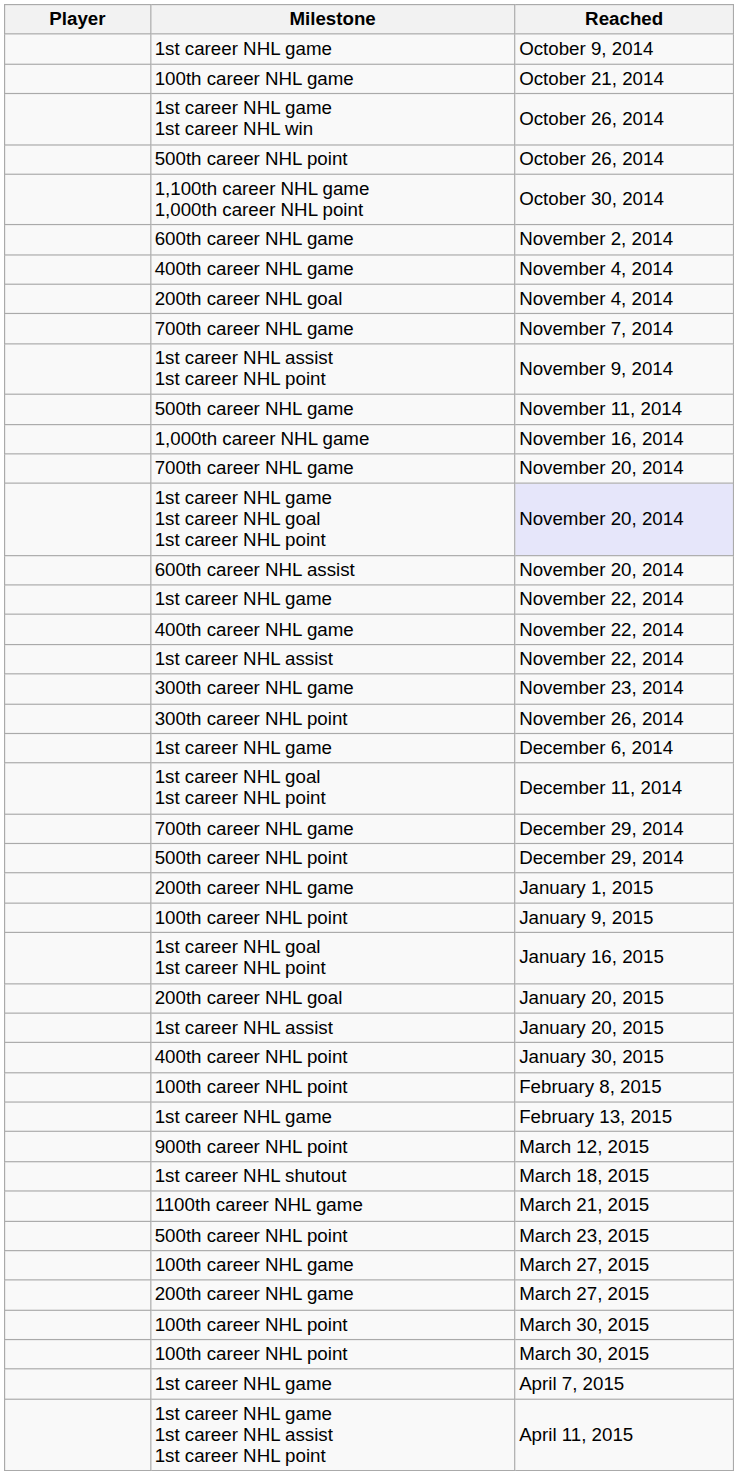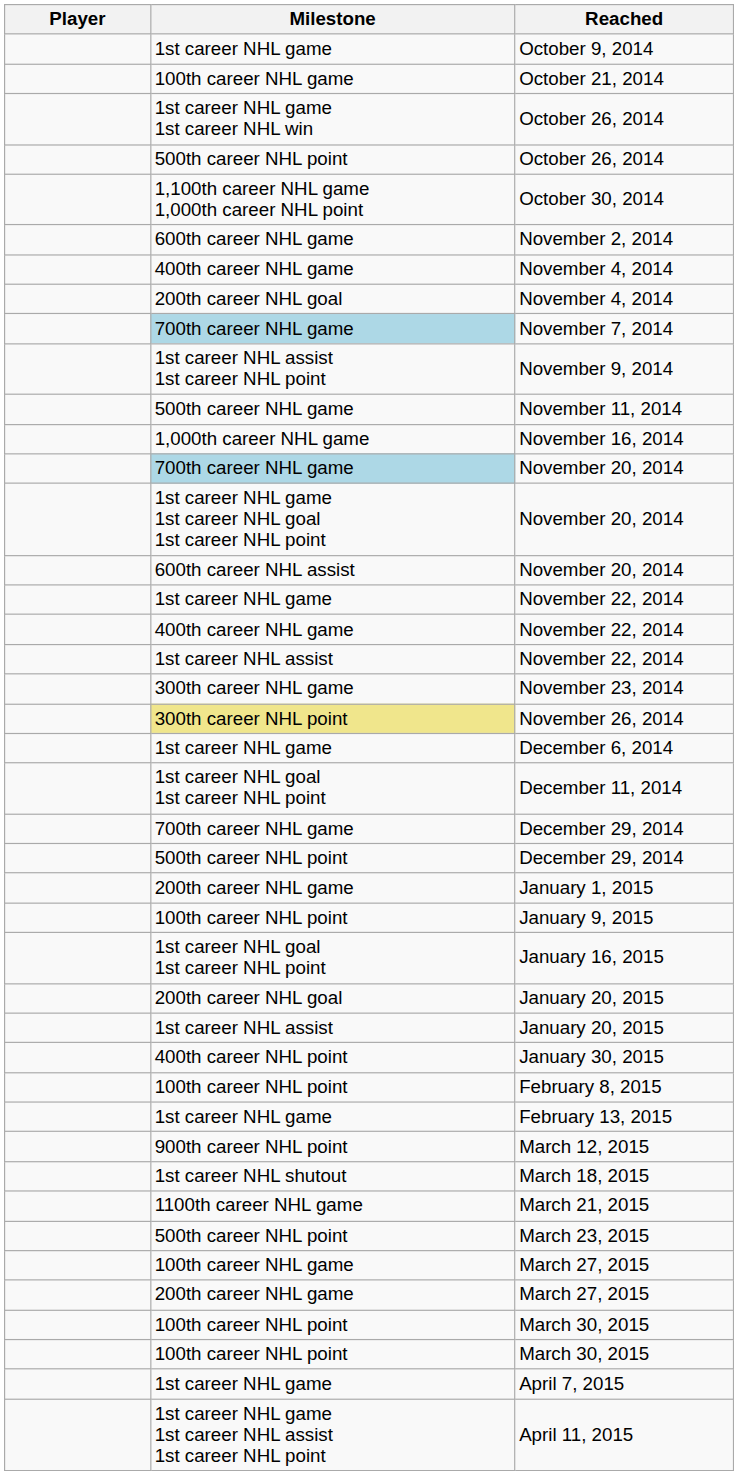(254, 328) no background -> (254, 328) lightblue background
(254, 468) no background -> (254, 468) lightblue background
(601, 519) lavender background -> (601, 519) no background
(251, 718) no background -> (251, 718) khaki background
